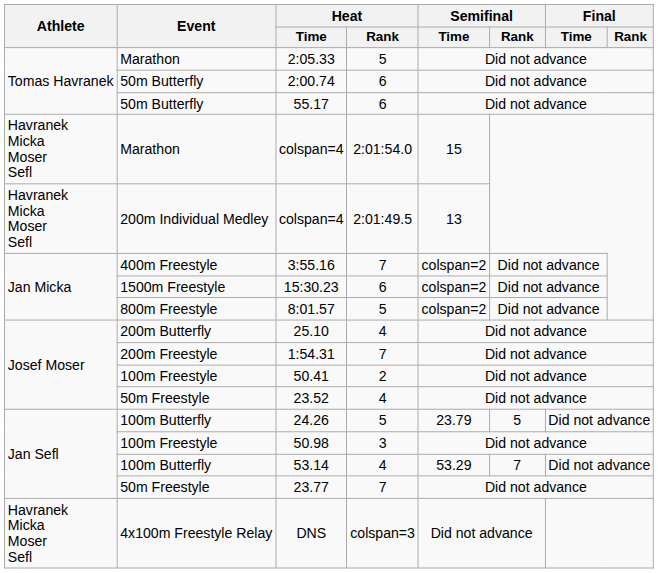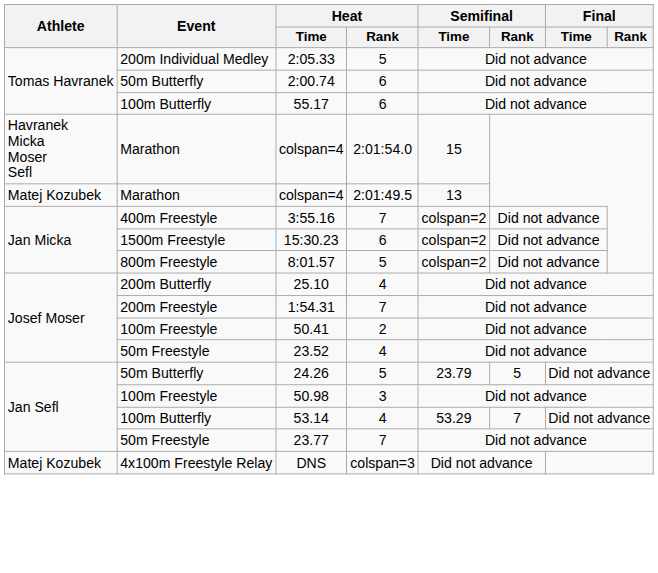(150, 59) Marathon -> (194, 59) 200m Individual Medley
(162, 104) 50m Butterfly -> (166, 104) 100m Butterfly
(38, 219) Havranek Micka Moser Sefl -> (54, 196) Matej Kozubek
(194, 219) 200m Individual Medley -> (150, 196) Marathon
(166, 421) 100m Butterfly -> (162, 374) 50m Butterfly
(38, 534) Havranek Micka Moser Sefl -> (54, 463) Matej Kozubek
